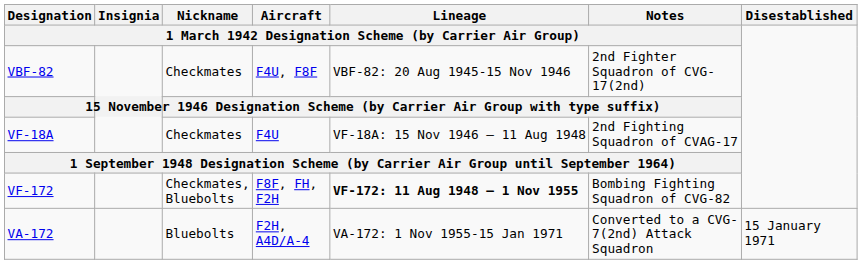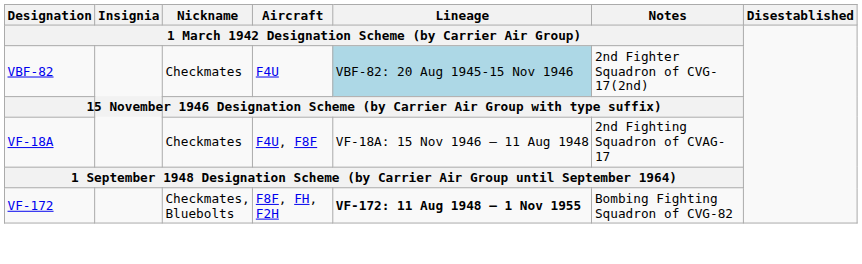(287, 71) F4U, F8F -> (267, 71) F4U
(452, 71) no background -> (455, 71) lightblue background
(267, 135) F4U -> (287, 142) F4U, F8F
- row: (31, 234)
